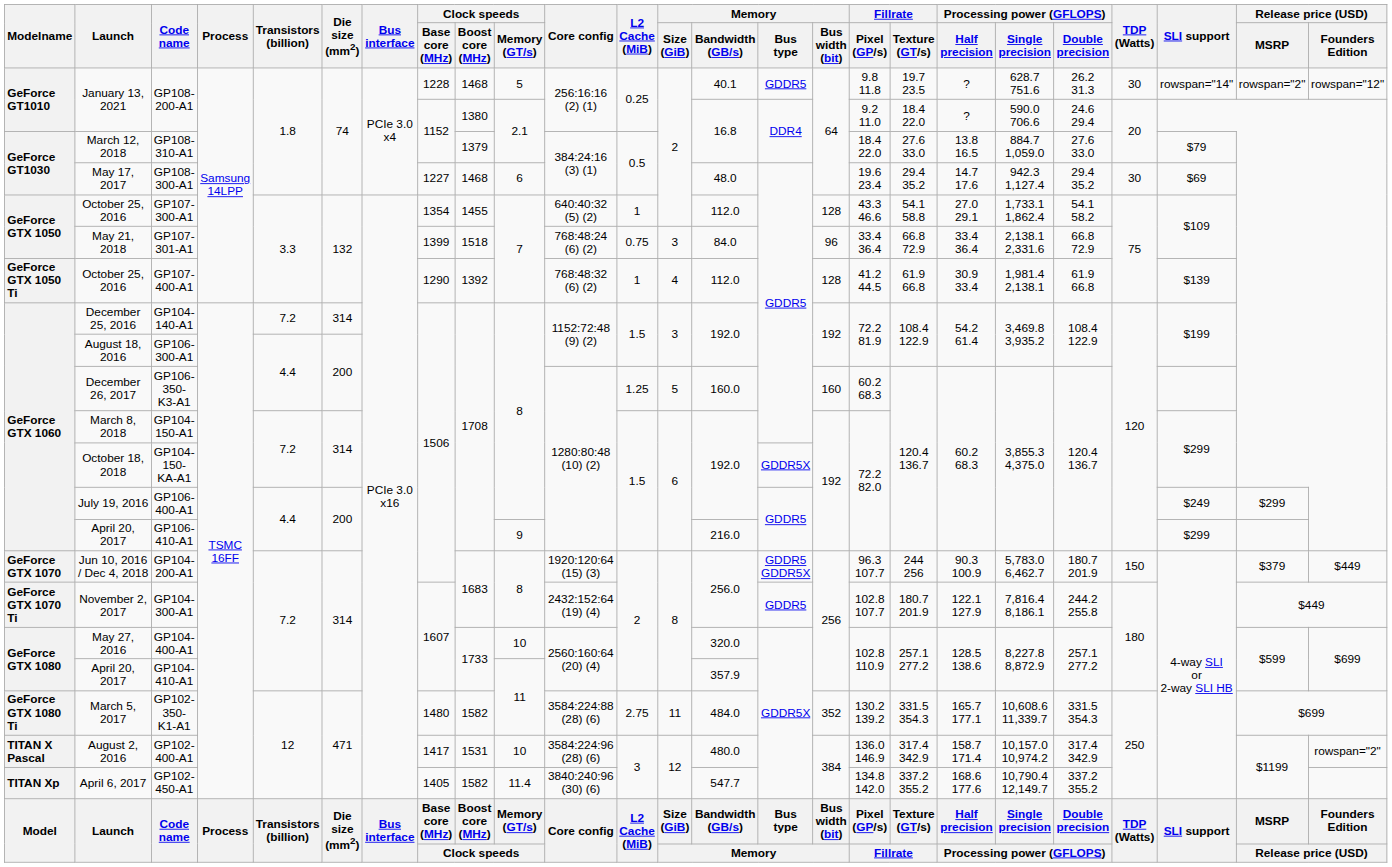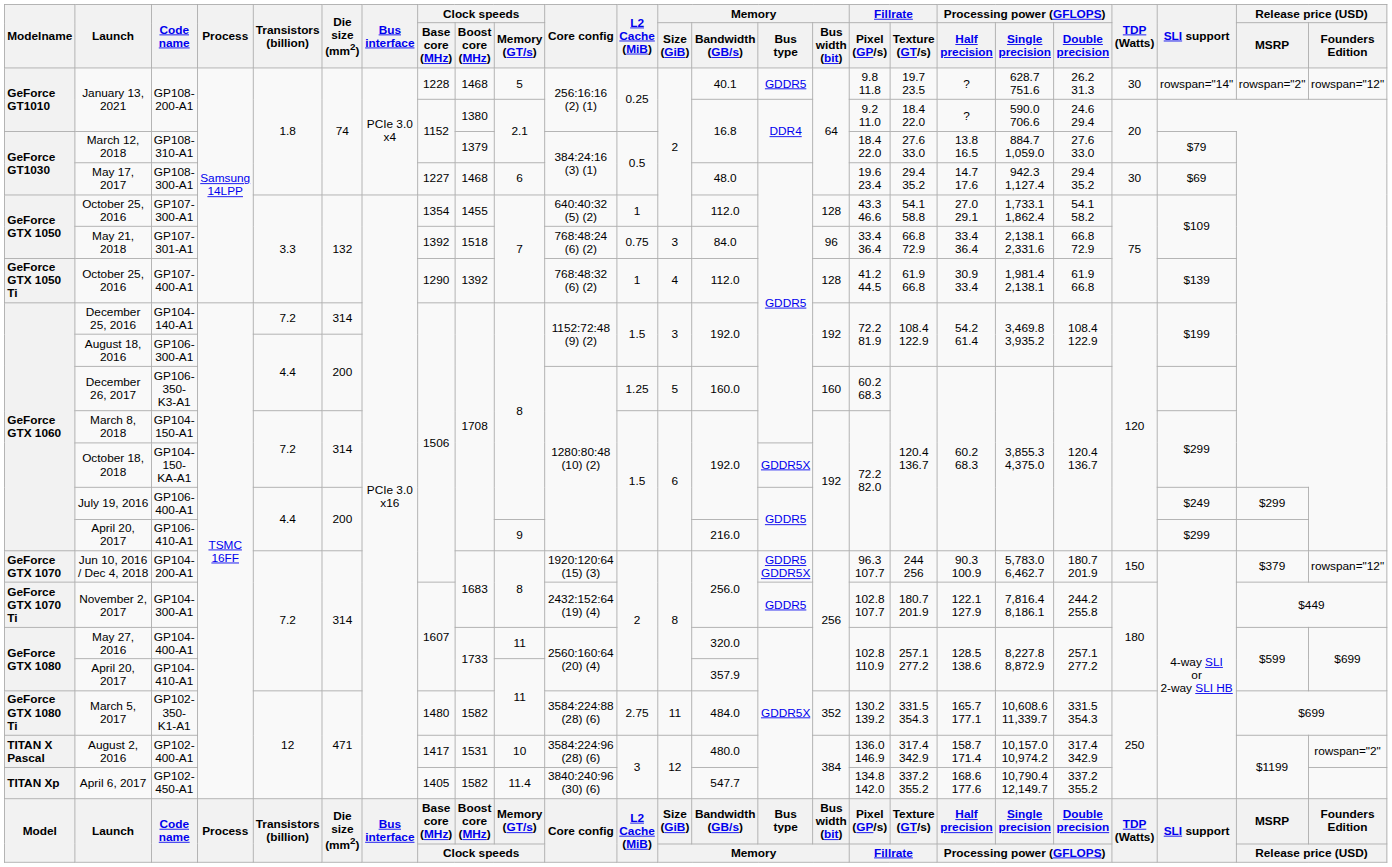(436, 242) 1399 -> (436, 242) 1392
(1348, 566) $449 -> (1348, 566) rowspan="12"
(520, 643) 10 -> (520, 643) 11
